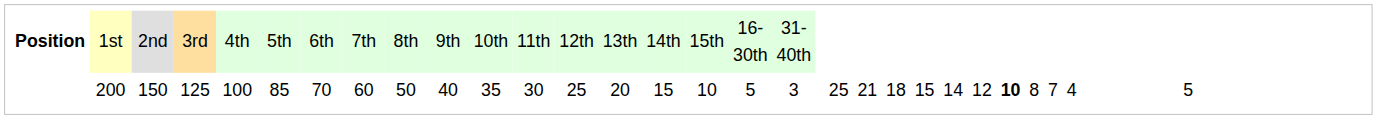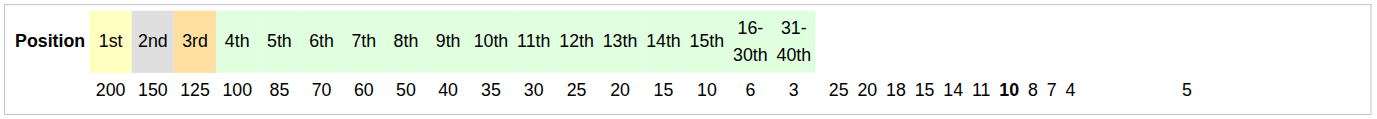(750, 90) 5 -> (750, 90) 6
(867, 90) 21 -> (867, 90) 20
(982, 90) 12 -> (981, 90) 11
